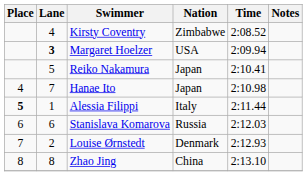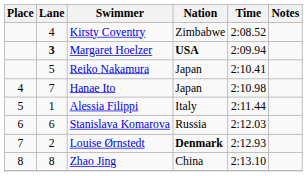(187, 50) normal -> (187, 50) bold
(20, 106) bold -> (20, 106) normal
(197, 143) normal -> (199, 143) bold
